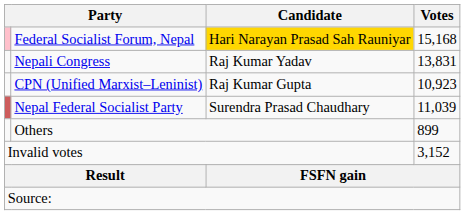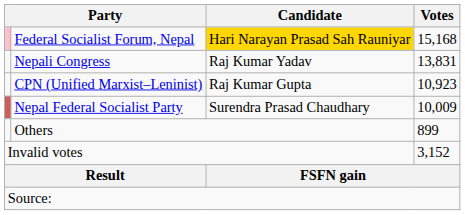(437, 107) 11,039 -> (437, 107) 10,009
